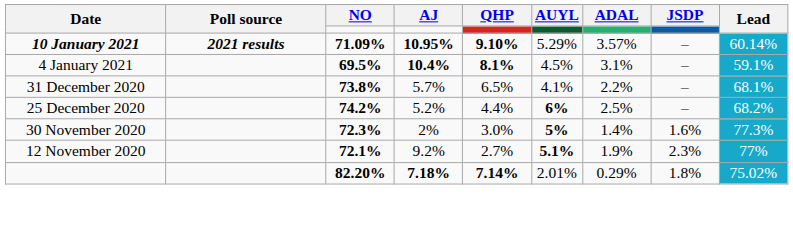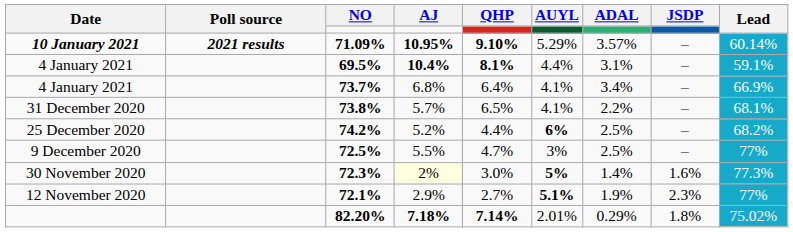(557, 65) 4.5% -> (557, 65) 4.4%
+ row: (86, 87)
+ row: (86, 151)
(429, 130) no background -> (429, 173) lightyellow background
(429, 151) 9.2% -> (429, 194) 2.9%
